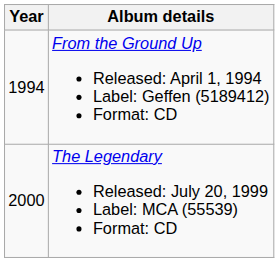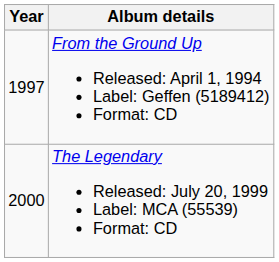(26, 87) 1994 -> (26, 87) 1997
